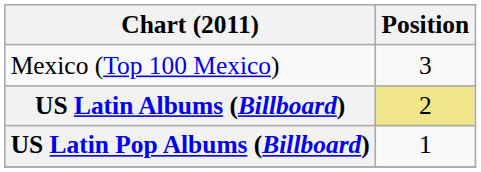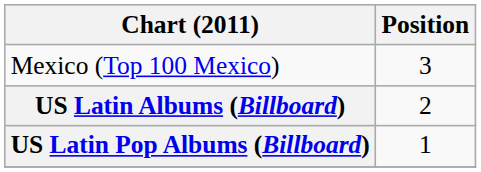(425, 105) khaki background -> (425, 105) no background
